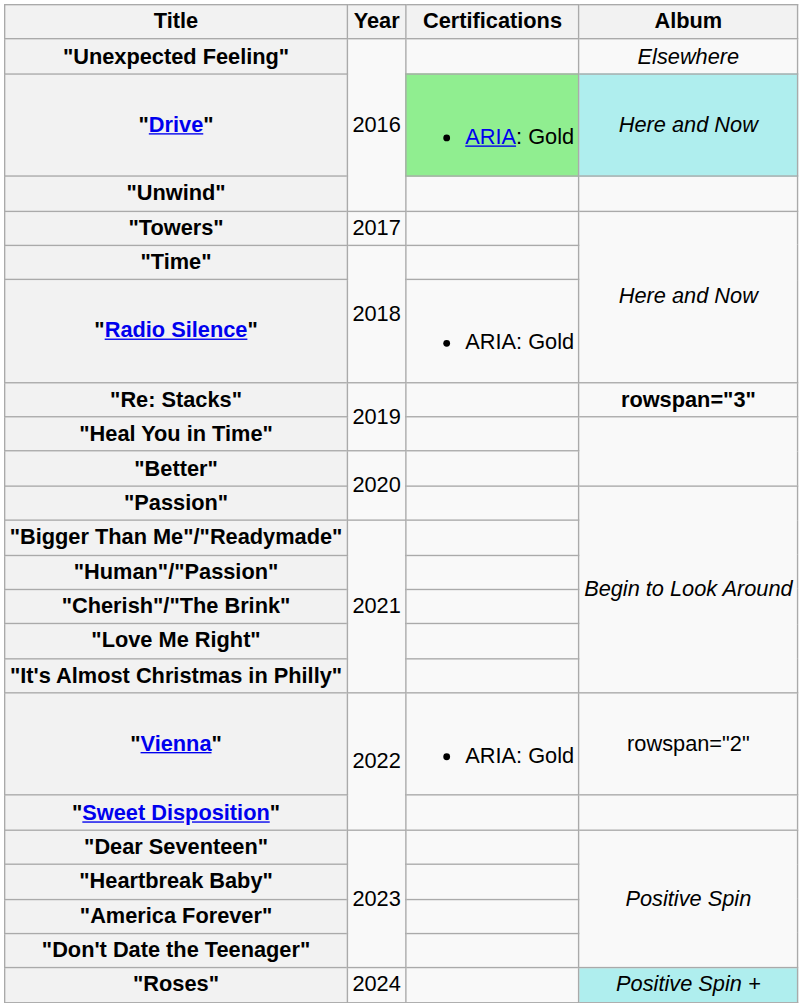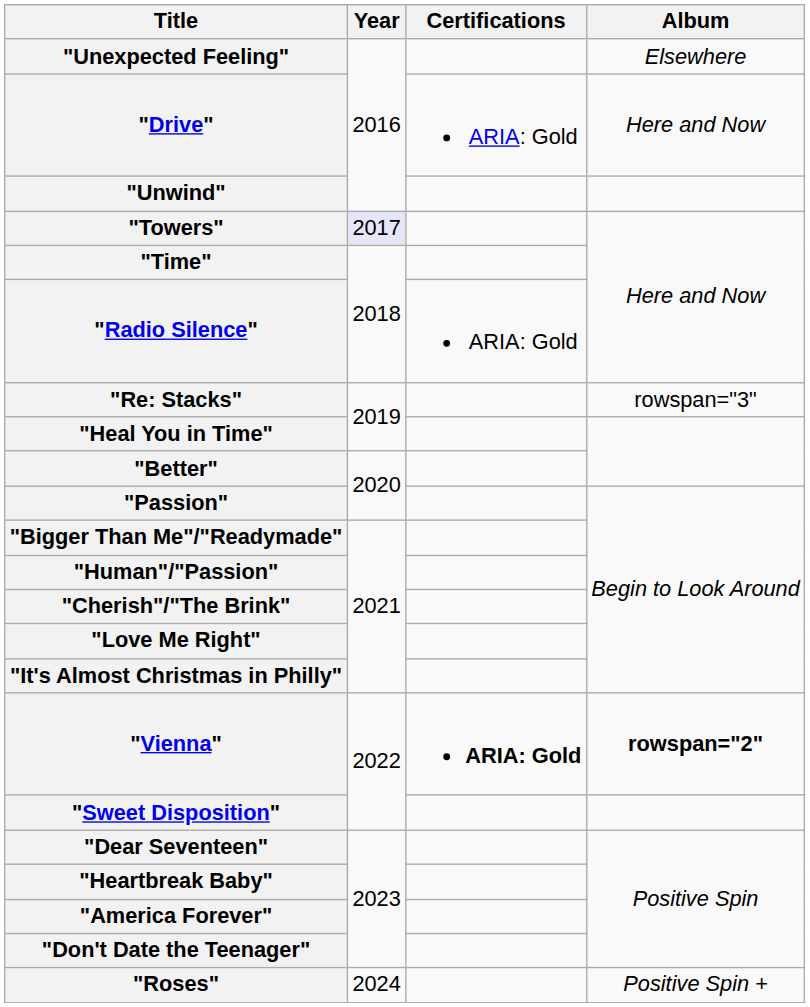(492, 137) lightgreen background -> (496, 137) no background
(688, 124) paleturquoise background -> (696, 124) no background
(377, 227) no background -> (377, 227) lavender background
(688, 399) bold -> (696, 399) normal
(492, 756) normal -> (496, 756) bold
(688, 743) normal -> (696, 743) bold
(688, 984) paleturquoise background -> (696, 984) no background
